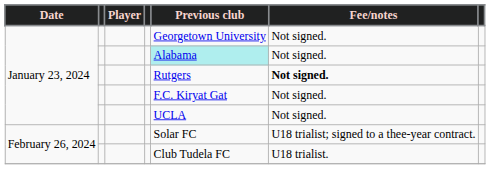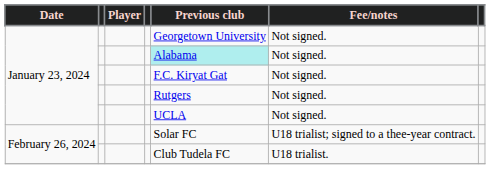(172, 75) Rutgers -> (190, 75) F.C. Kiryat Gat
(300, 75) bold -> (299, 75) normal
(190, 95) F.C. Kiryat Gat -> (172, 95) Rutgers
